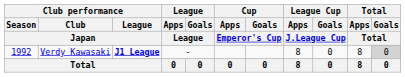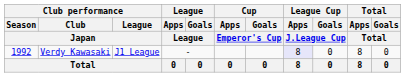(137, 52) bold -> (137, 52) normal
(298, 52) no background -> (298, 52) lavender background
(386, 52) lightgrey background -> (386, 52) no background
